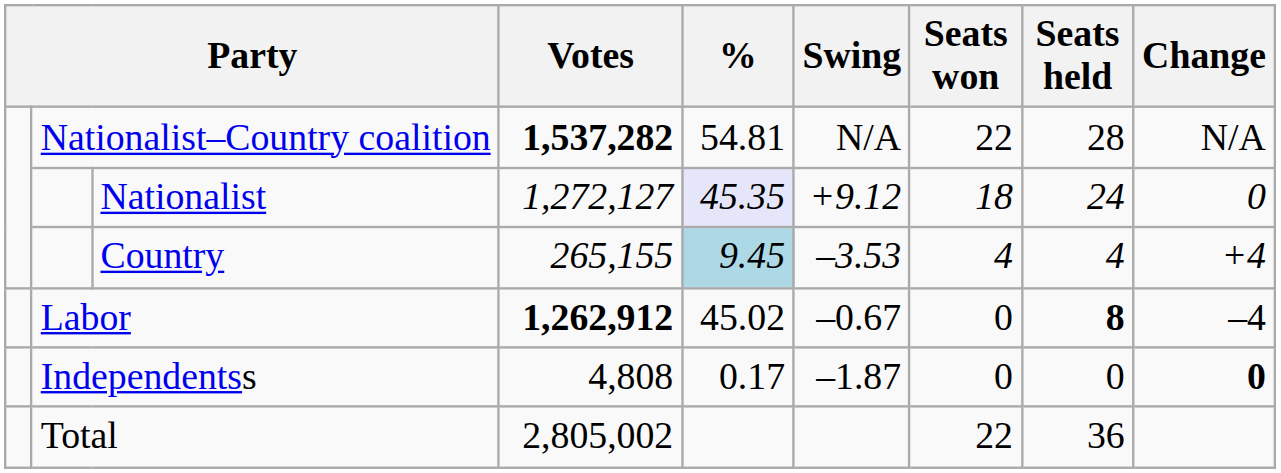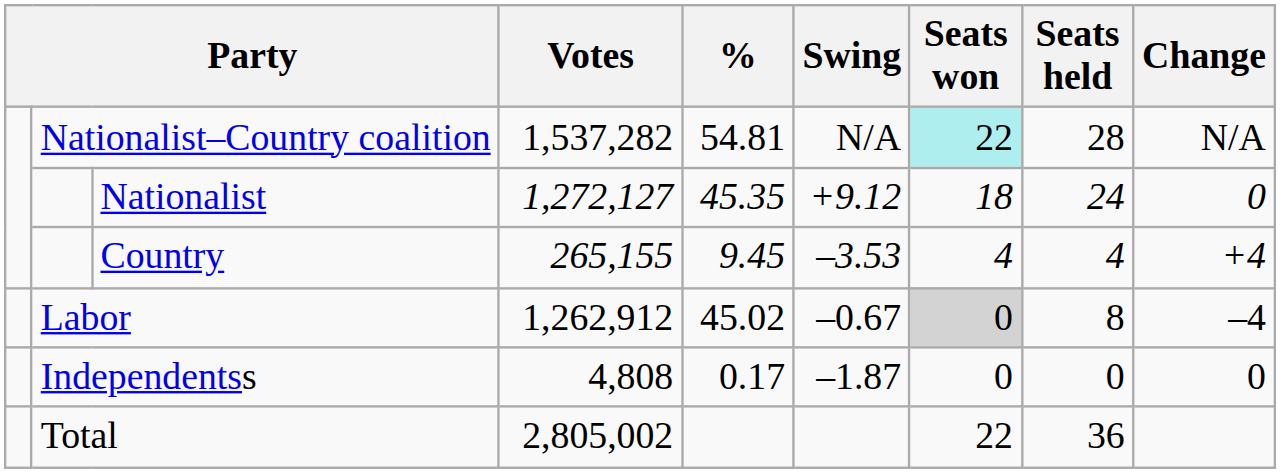(598, 136) bold -> (598, 136) normal
(994, 136) no background -> (994, 136) paleturquoise background
(743, 196) lavender background -> (743, 196) no background
(752, 256) lightblue background -> (752, 256) no background
(598, 316) bold -> (598, 316) normal
(1003, 316) no background -> (1003, 316) lightgrey background
(1115, 316) bold -> (1115, 316) normal
(1256, 376) bold -> (1256, 376) normal
